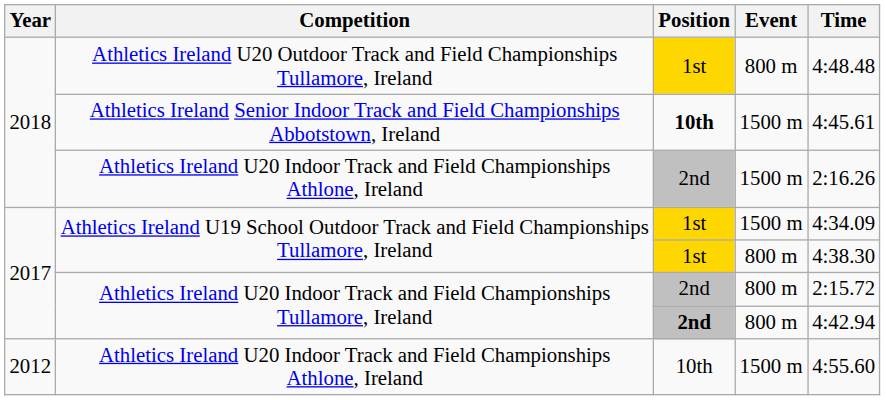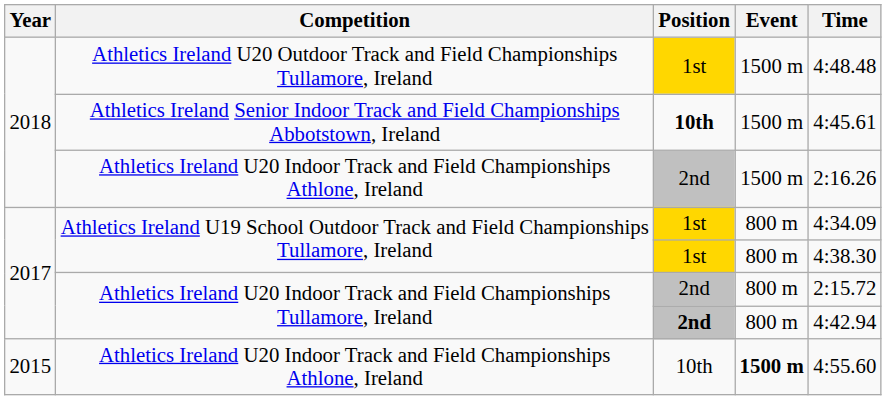(771, 65) 800 m -> (772, 65) 1500 m
(771, 223) 1500 m -> (772, 223) 800 m
(30, 366) 2012 -> (30, 366) 2015
(771, 366) normal -> (772, 366) bold
